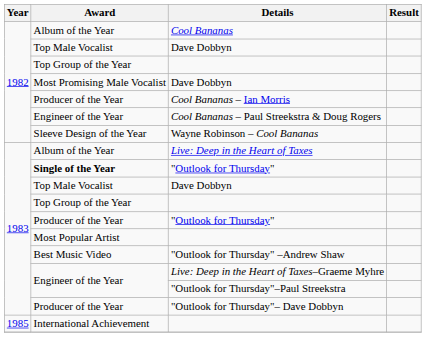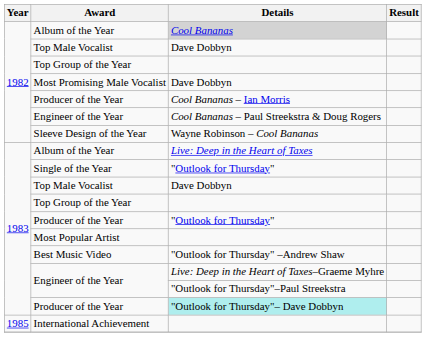(202, 30) no background -> (202, 30) lightgrey background
(74, 168) bold -> (73, 168) normal
(257, 306) no background -> (257, 306) paleturquoise background
